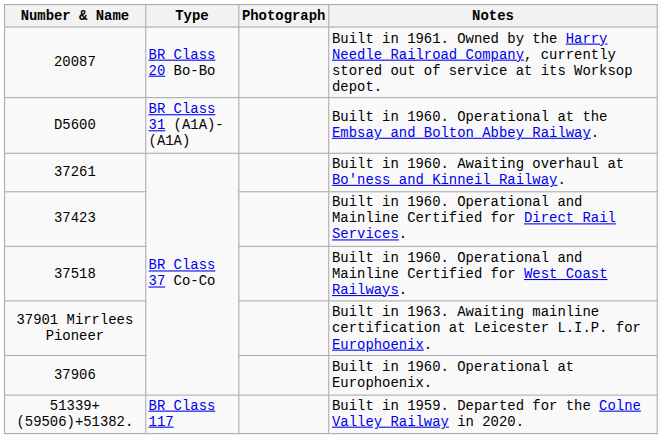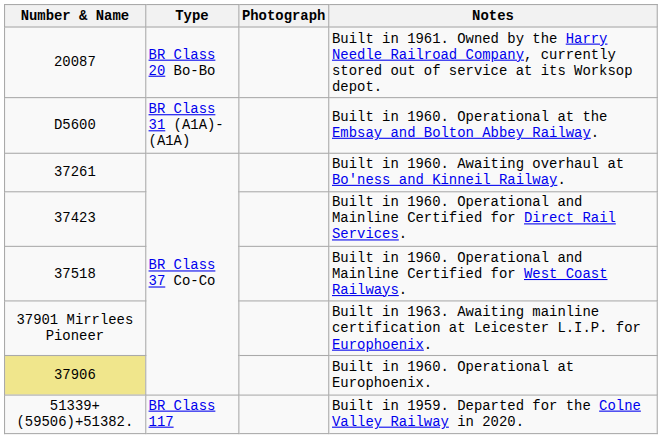(75, 375) no background -> (75, 375) khaki background
